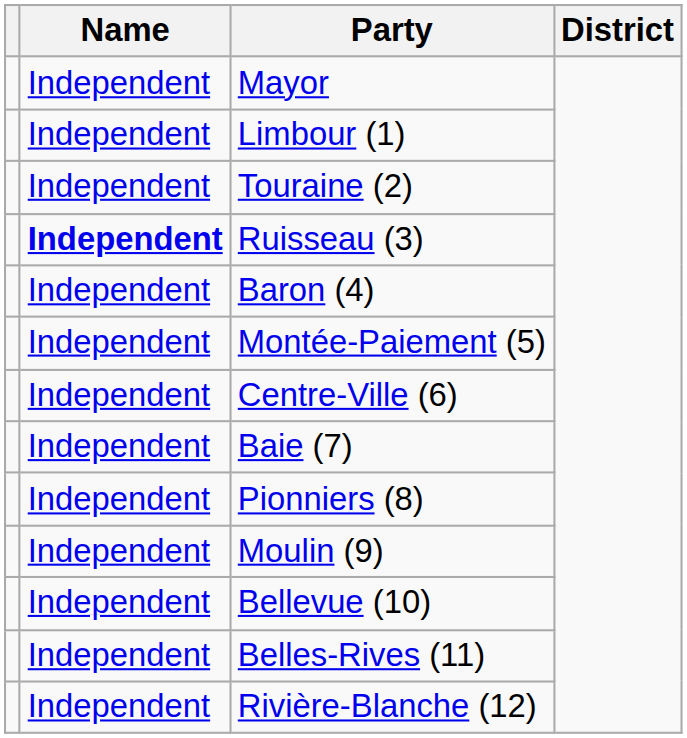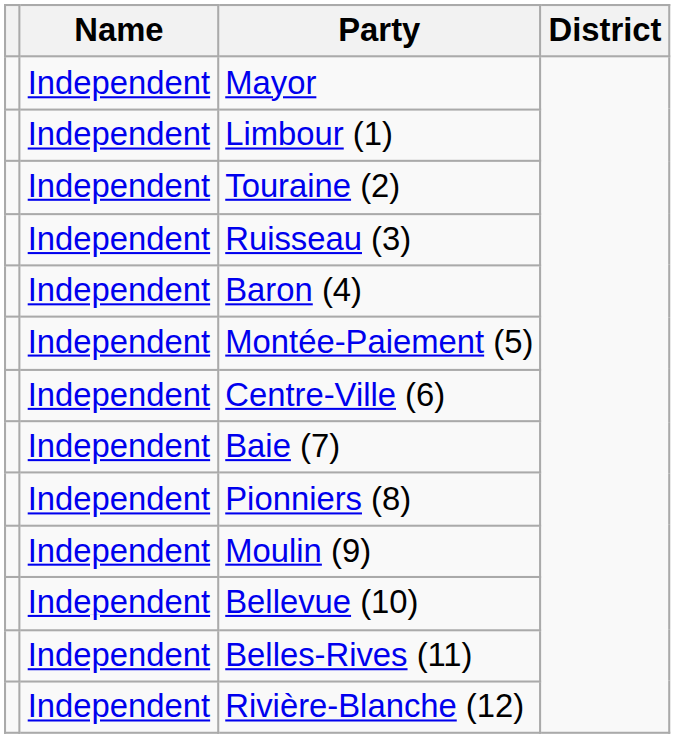(125, 238) bold -> (119, 238) normal
